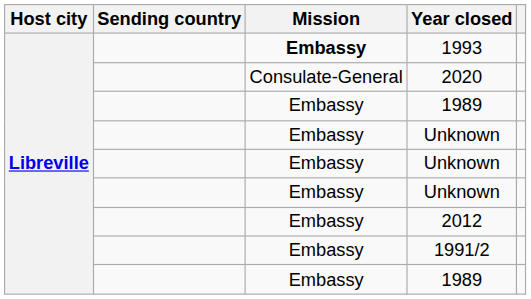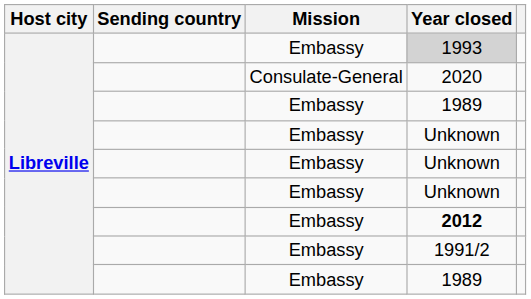(326, 47) bold -> (326, 47) normal
(462, 47) no background -> (462, 47) lightgrey background
(462, 221) normal -> (462, 221) bold
